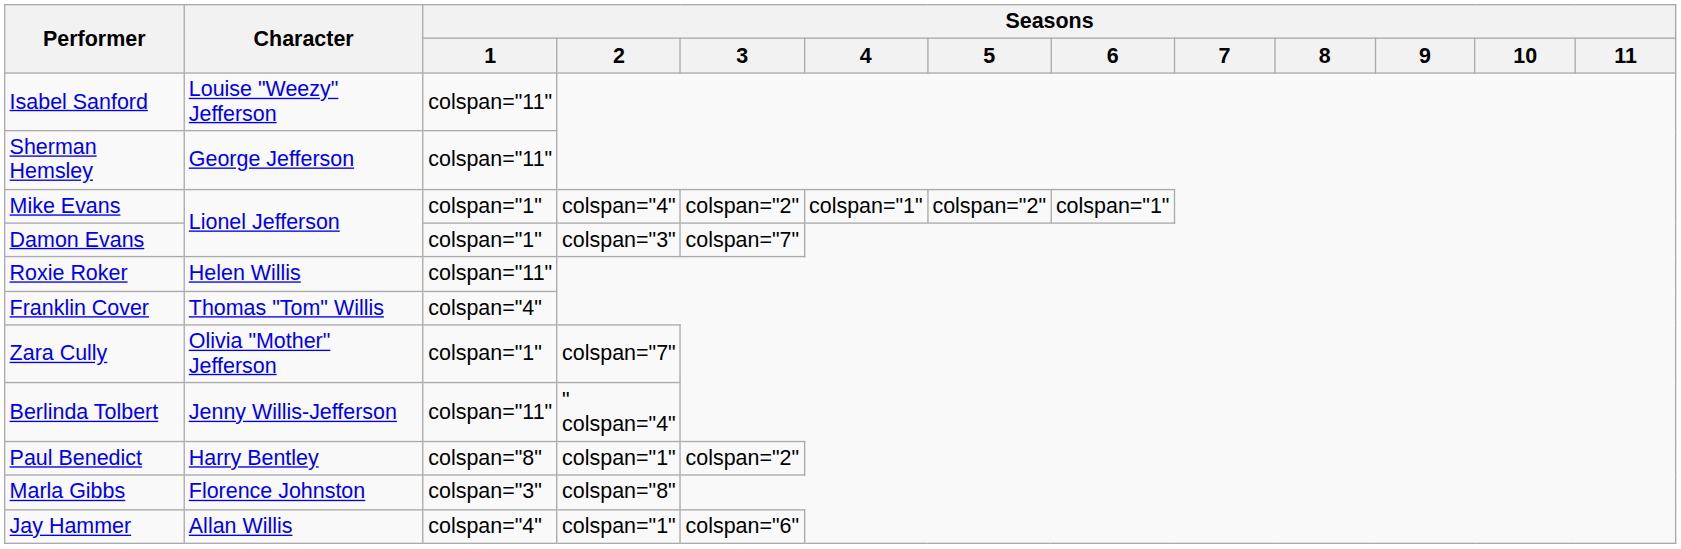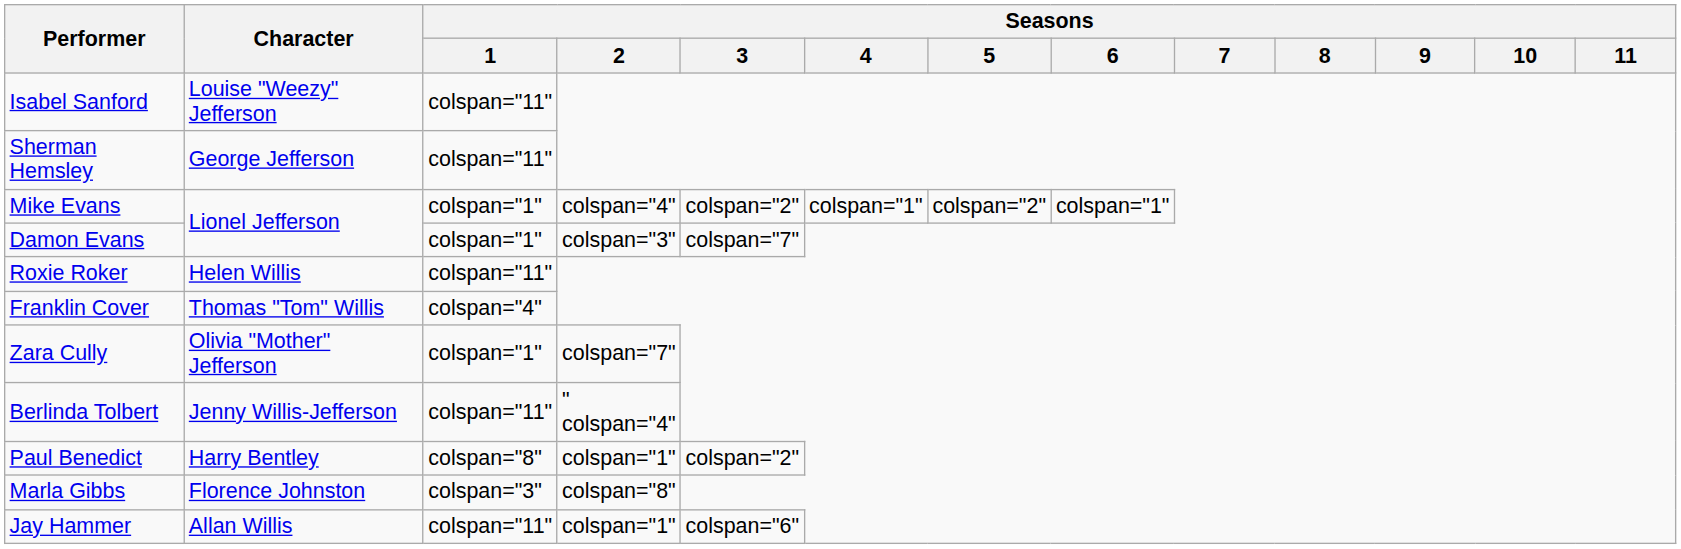(485, 526) colspan="4" -> (490, 526) colspan="11"
